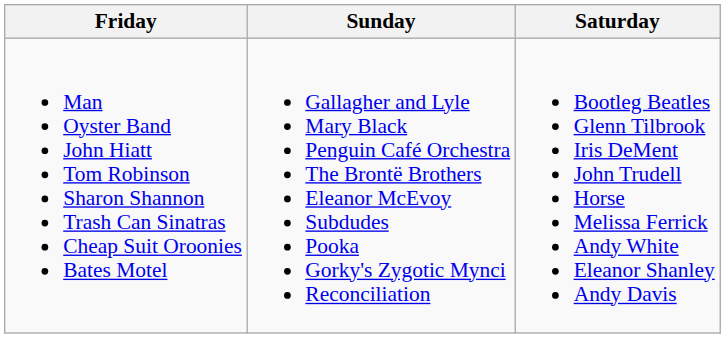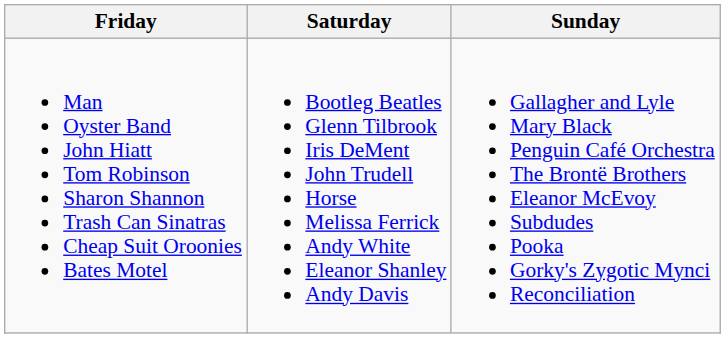columns swapped: (617, 21) <-> (381, 21)
